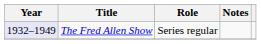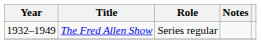(31, 30) lavender background -> (31, 30) no background
